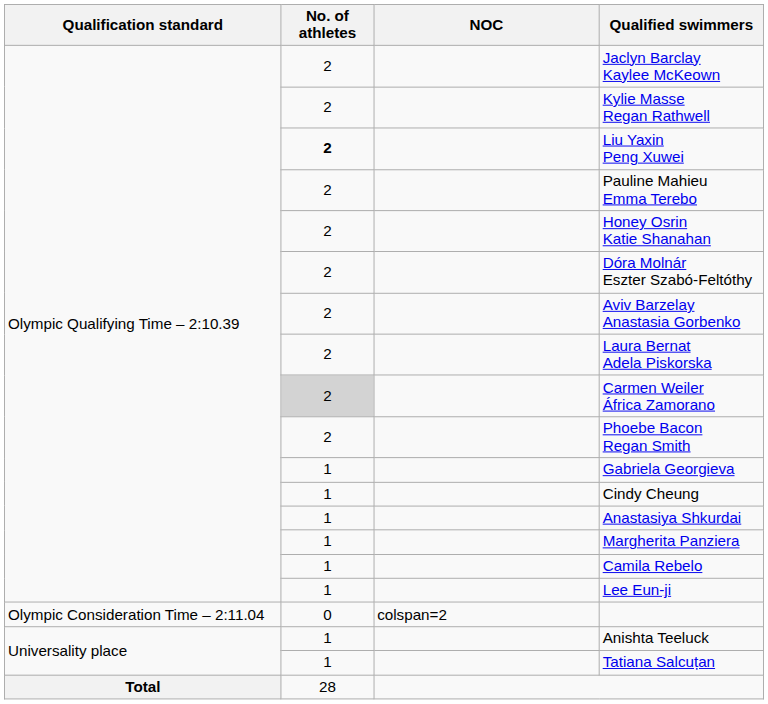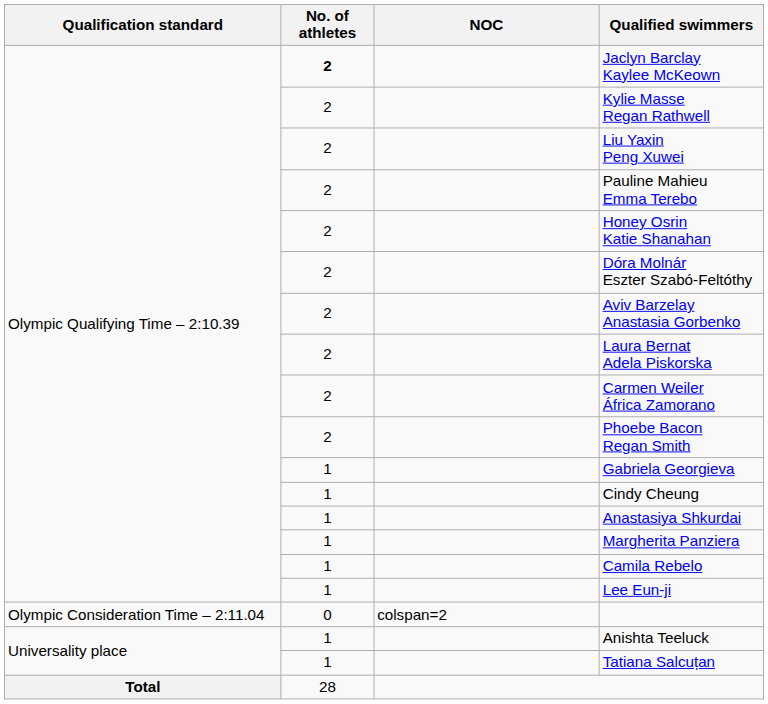(327, 66) normal -> (327, 66) bold
(327, 148) bold -> (327, 148) normal
(327, 395) lightgrey background -> (327, 395) no background
